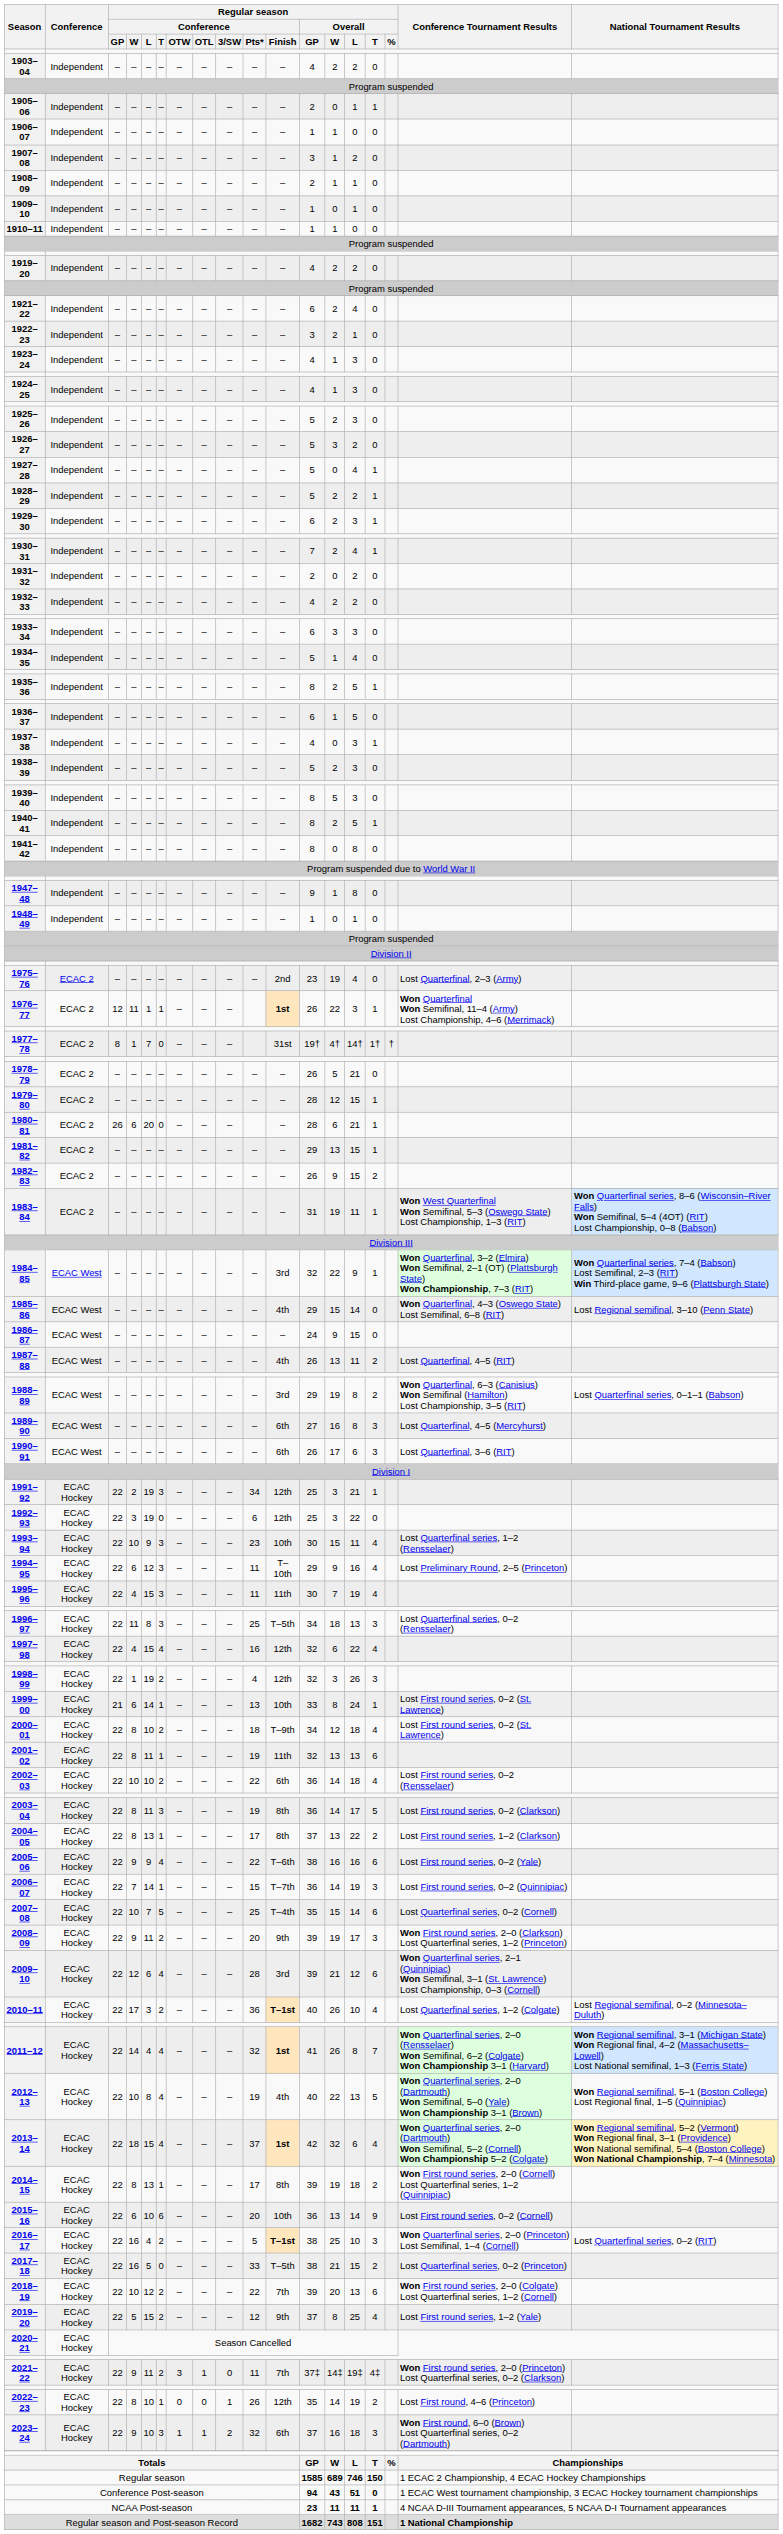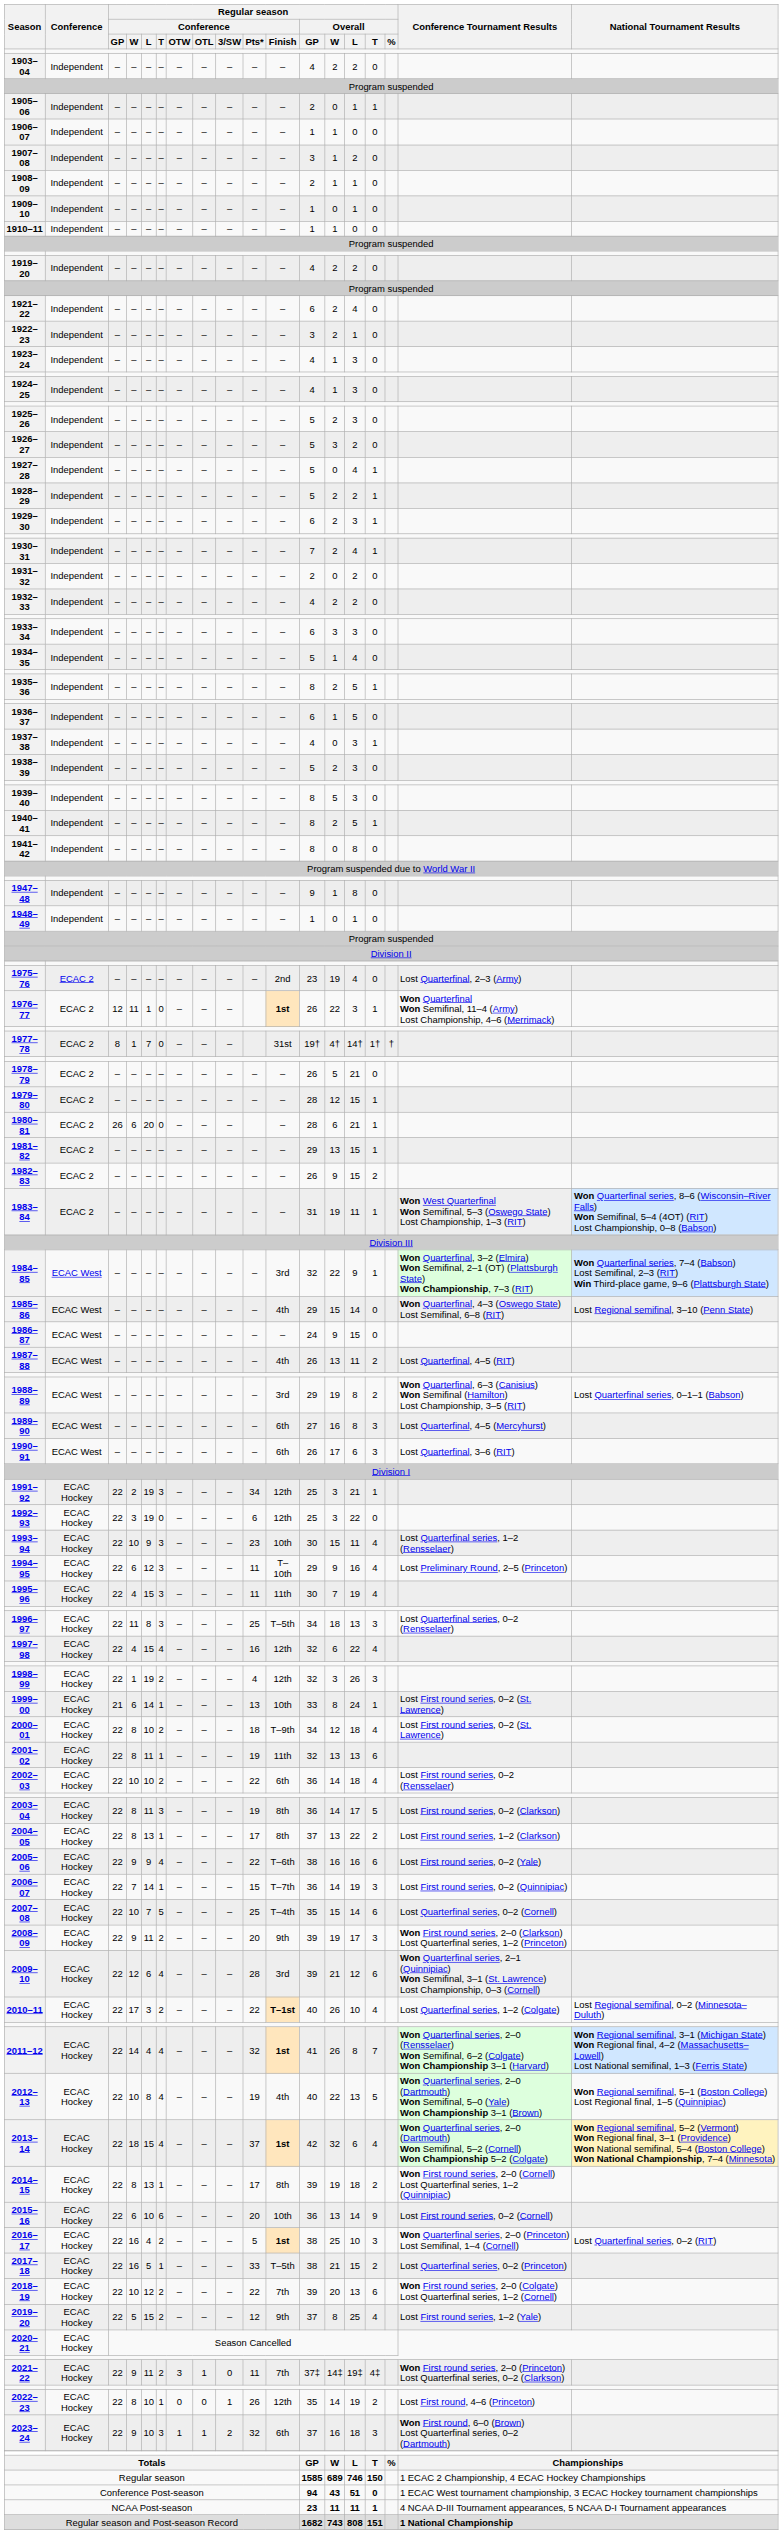(161, 1009) 1 -> (161, 1009) 0
(255, 2010) 36 -> (255, 2010) 22
(283, 2241) T–1st -> (283, 2241) 1st
(161, 2266) 0 -> (161, 2266) 1
